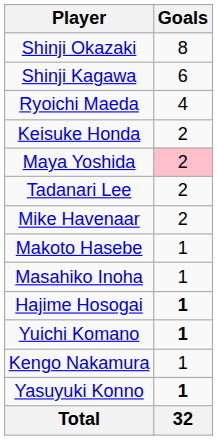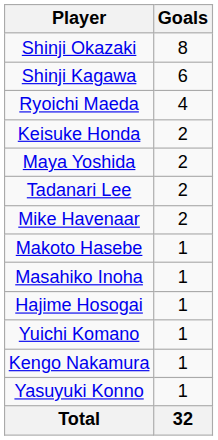(183, 162) pink background -> (183, 162) no background
(183, 305) bold -> (183, 305) normal
(183, 334) bold -> (183, 334) normal
(183, 391) bold -> (183, 391) normal
